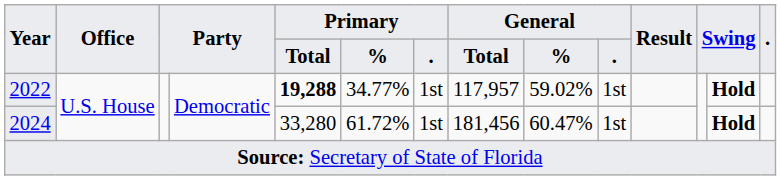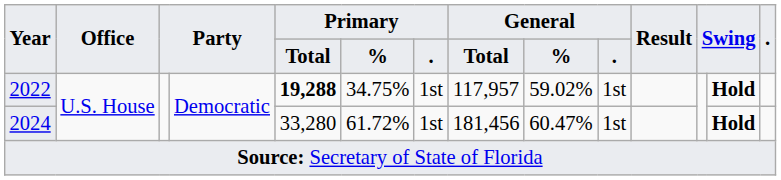(378, 89) 34.77% -> (378, 89) 34.75%
